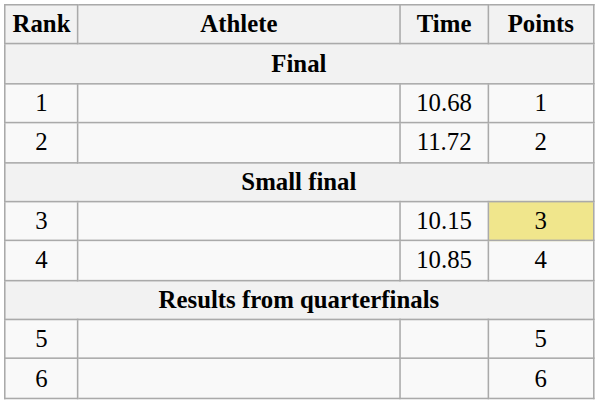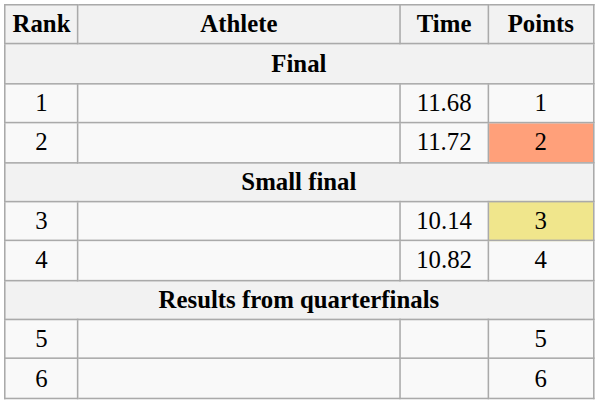(444, 102) 10.68 -> (444, 102) 11.68
(541, 142) no background -> (541, 142) lightsalmon background
(444, 220) 10.15 -> (444, 220) 10.14
(444, 260) 10.85 -> (444, 260) 10.82
